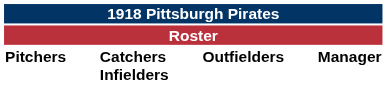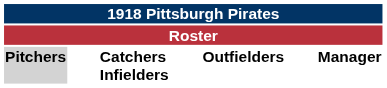(36, 57) no background -> (36, 57) lightgrey background
